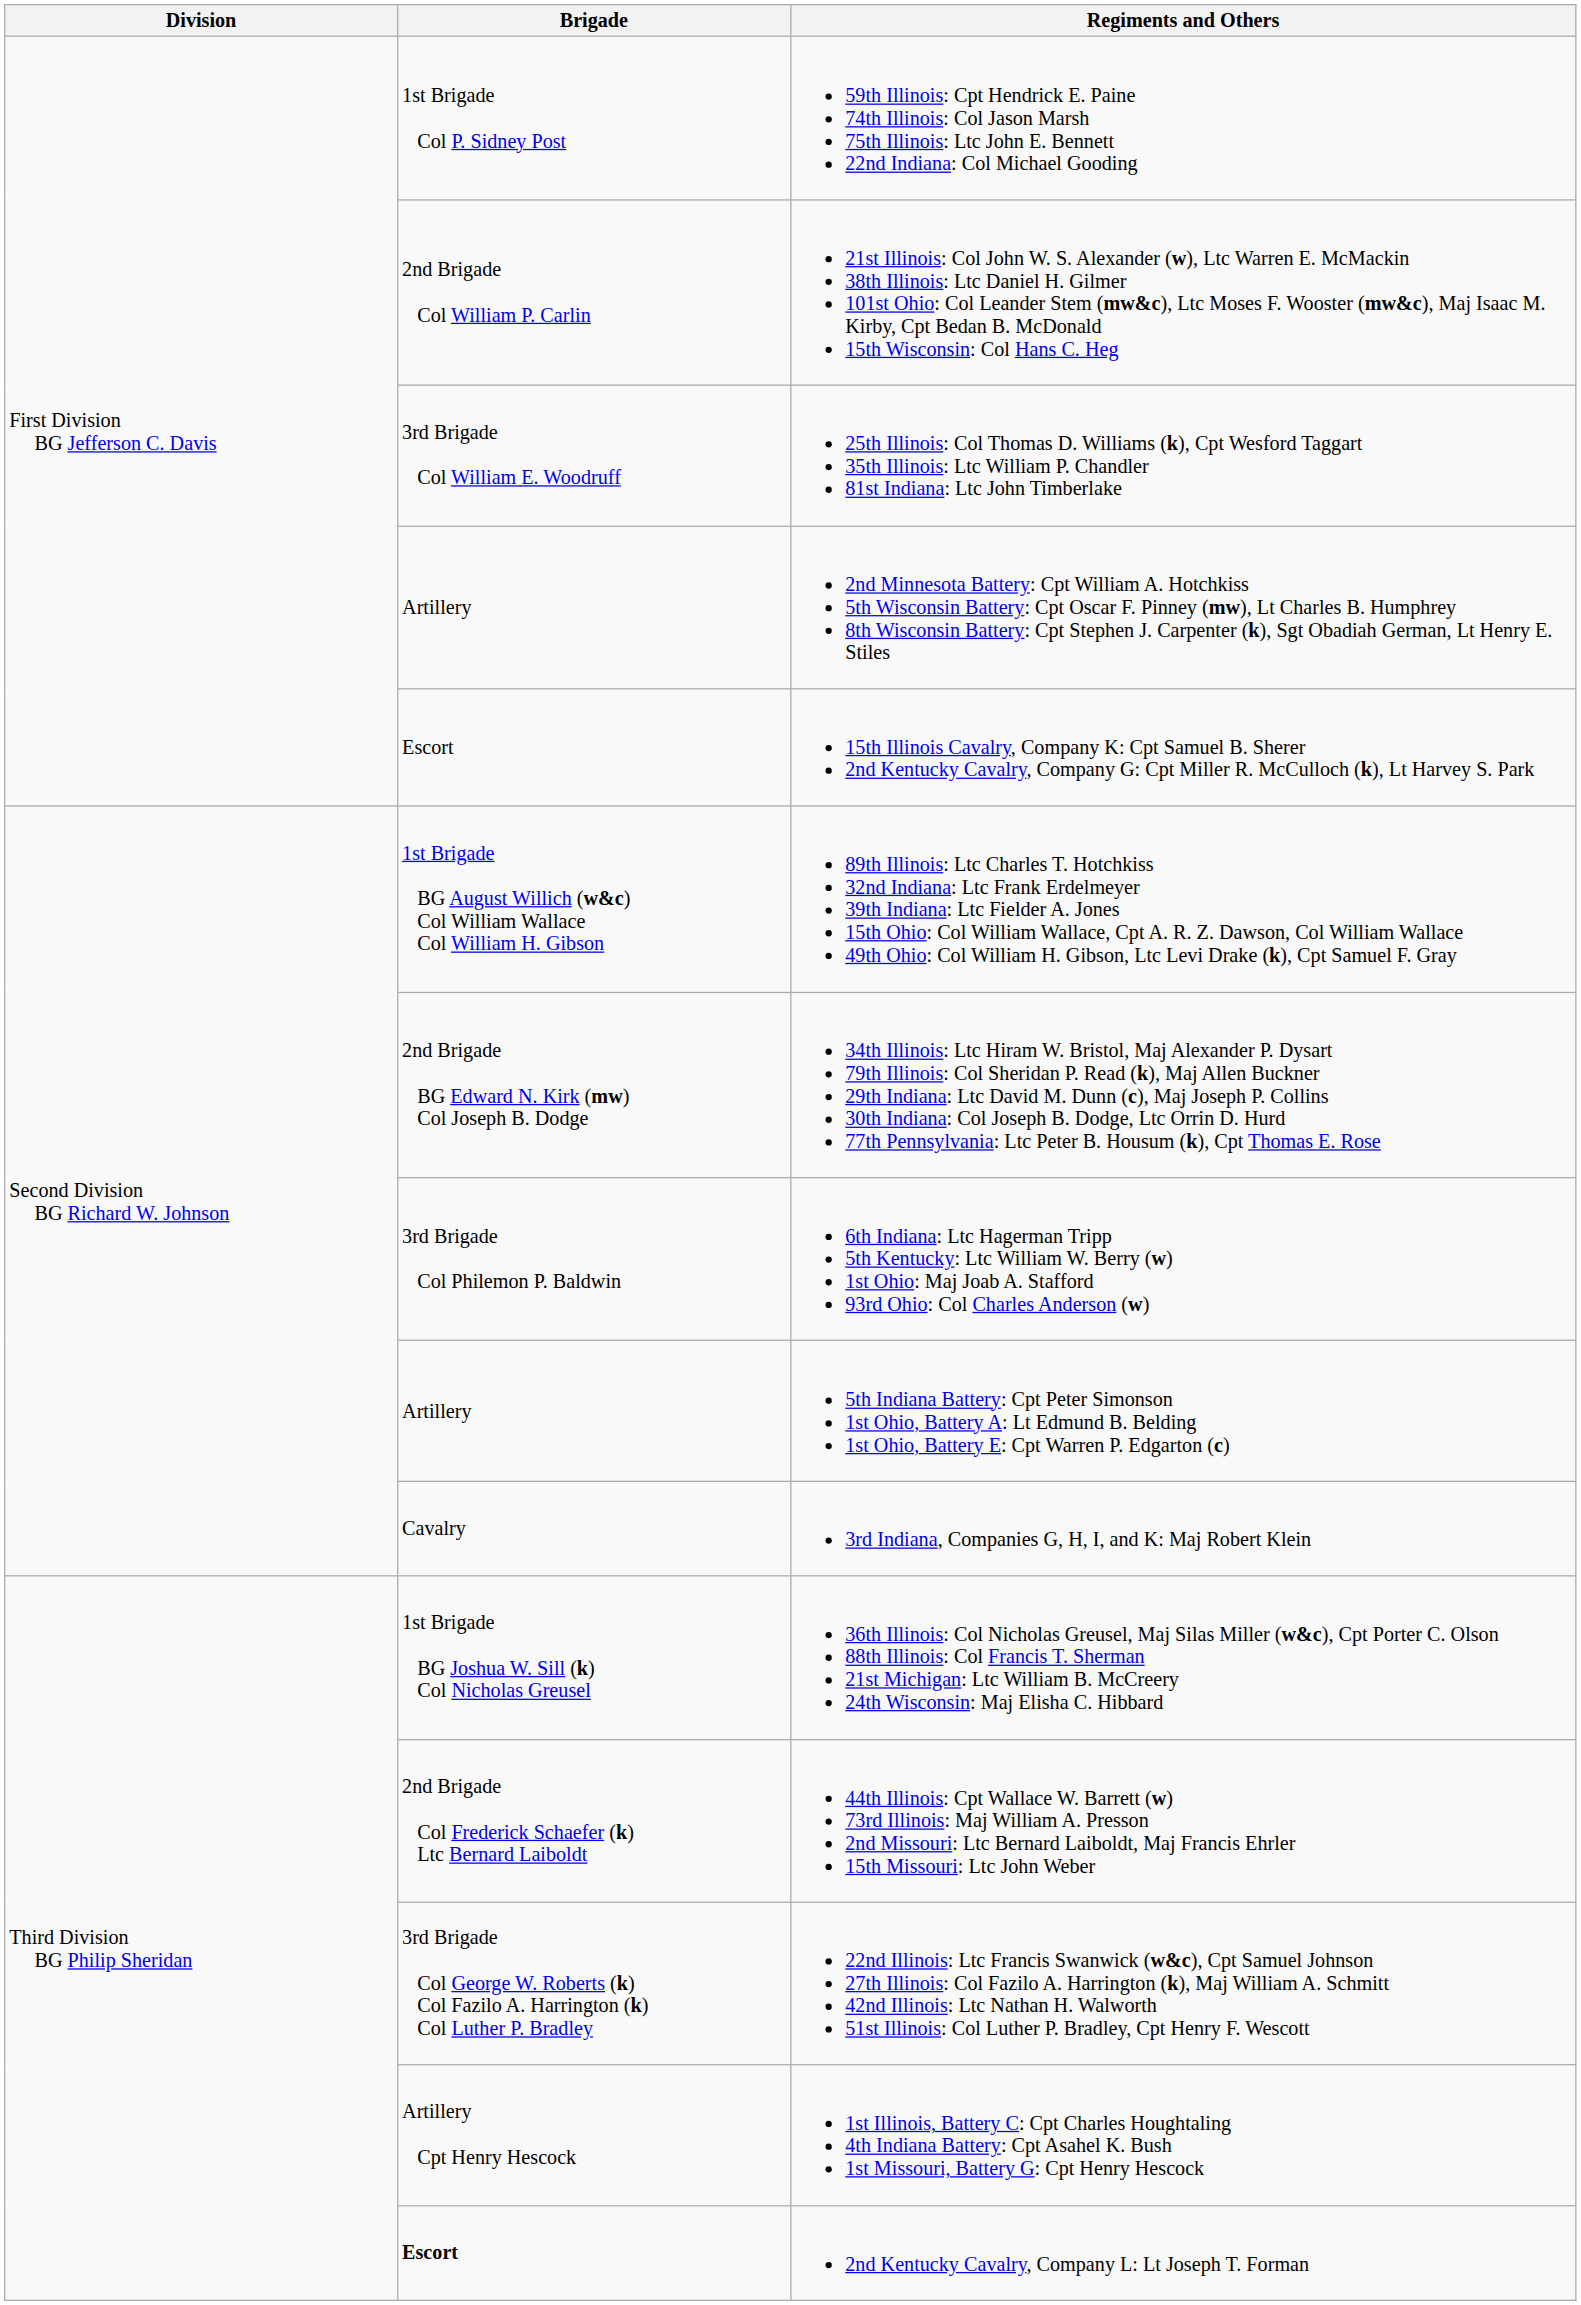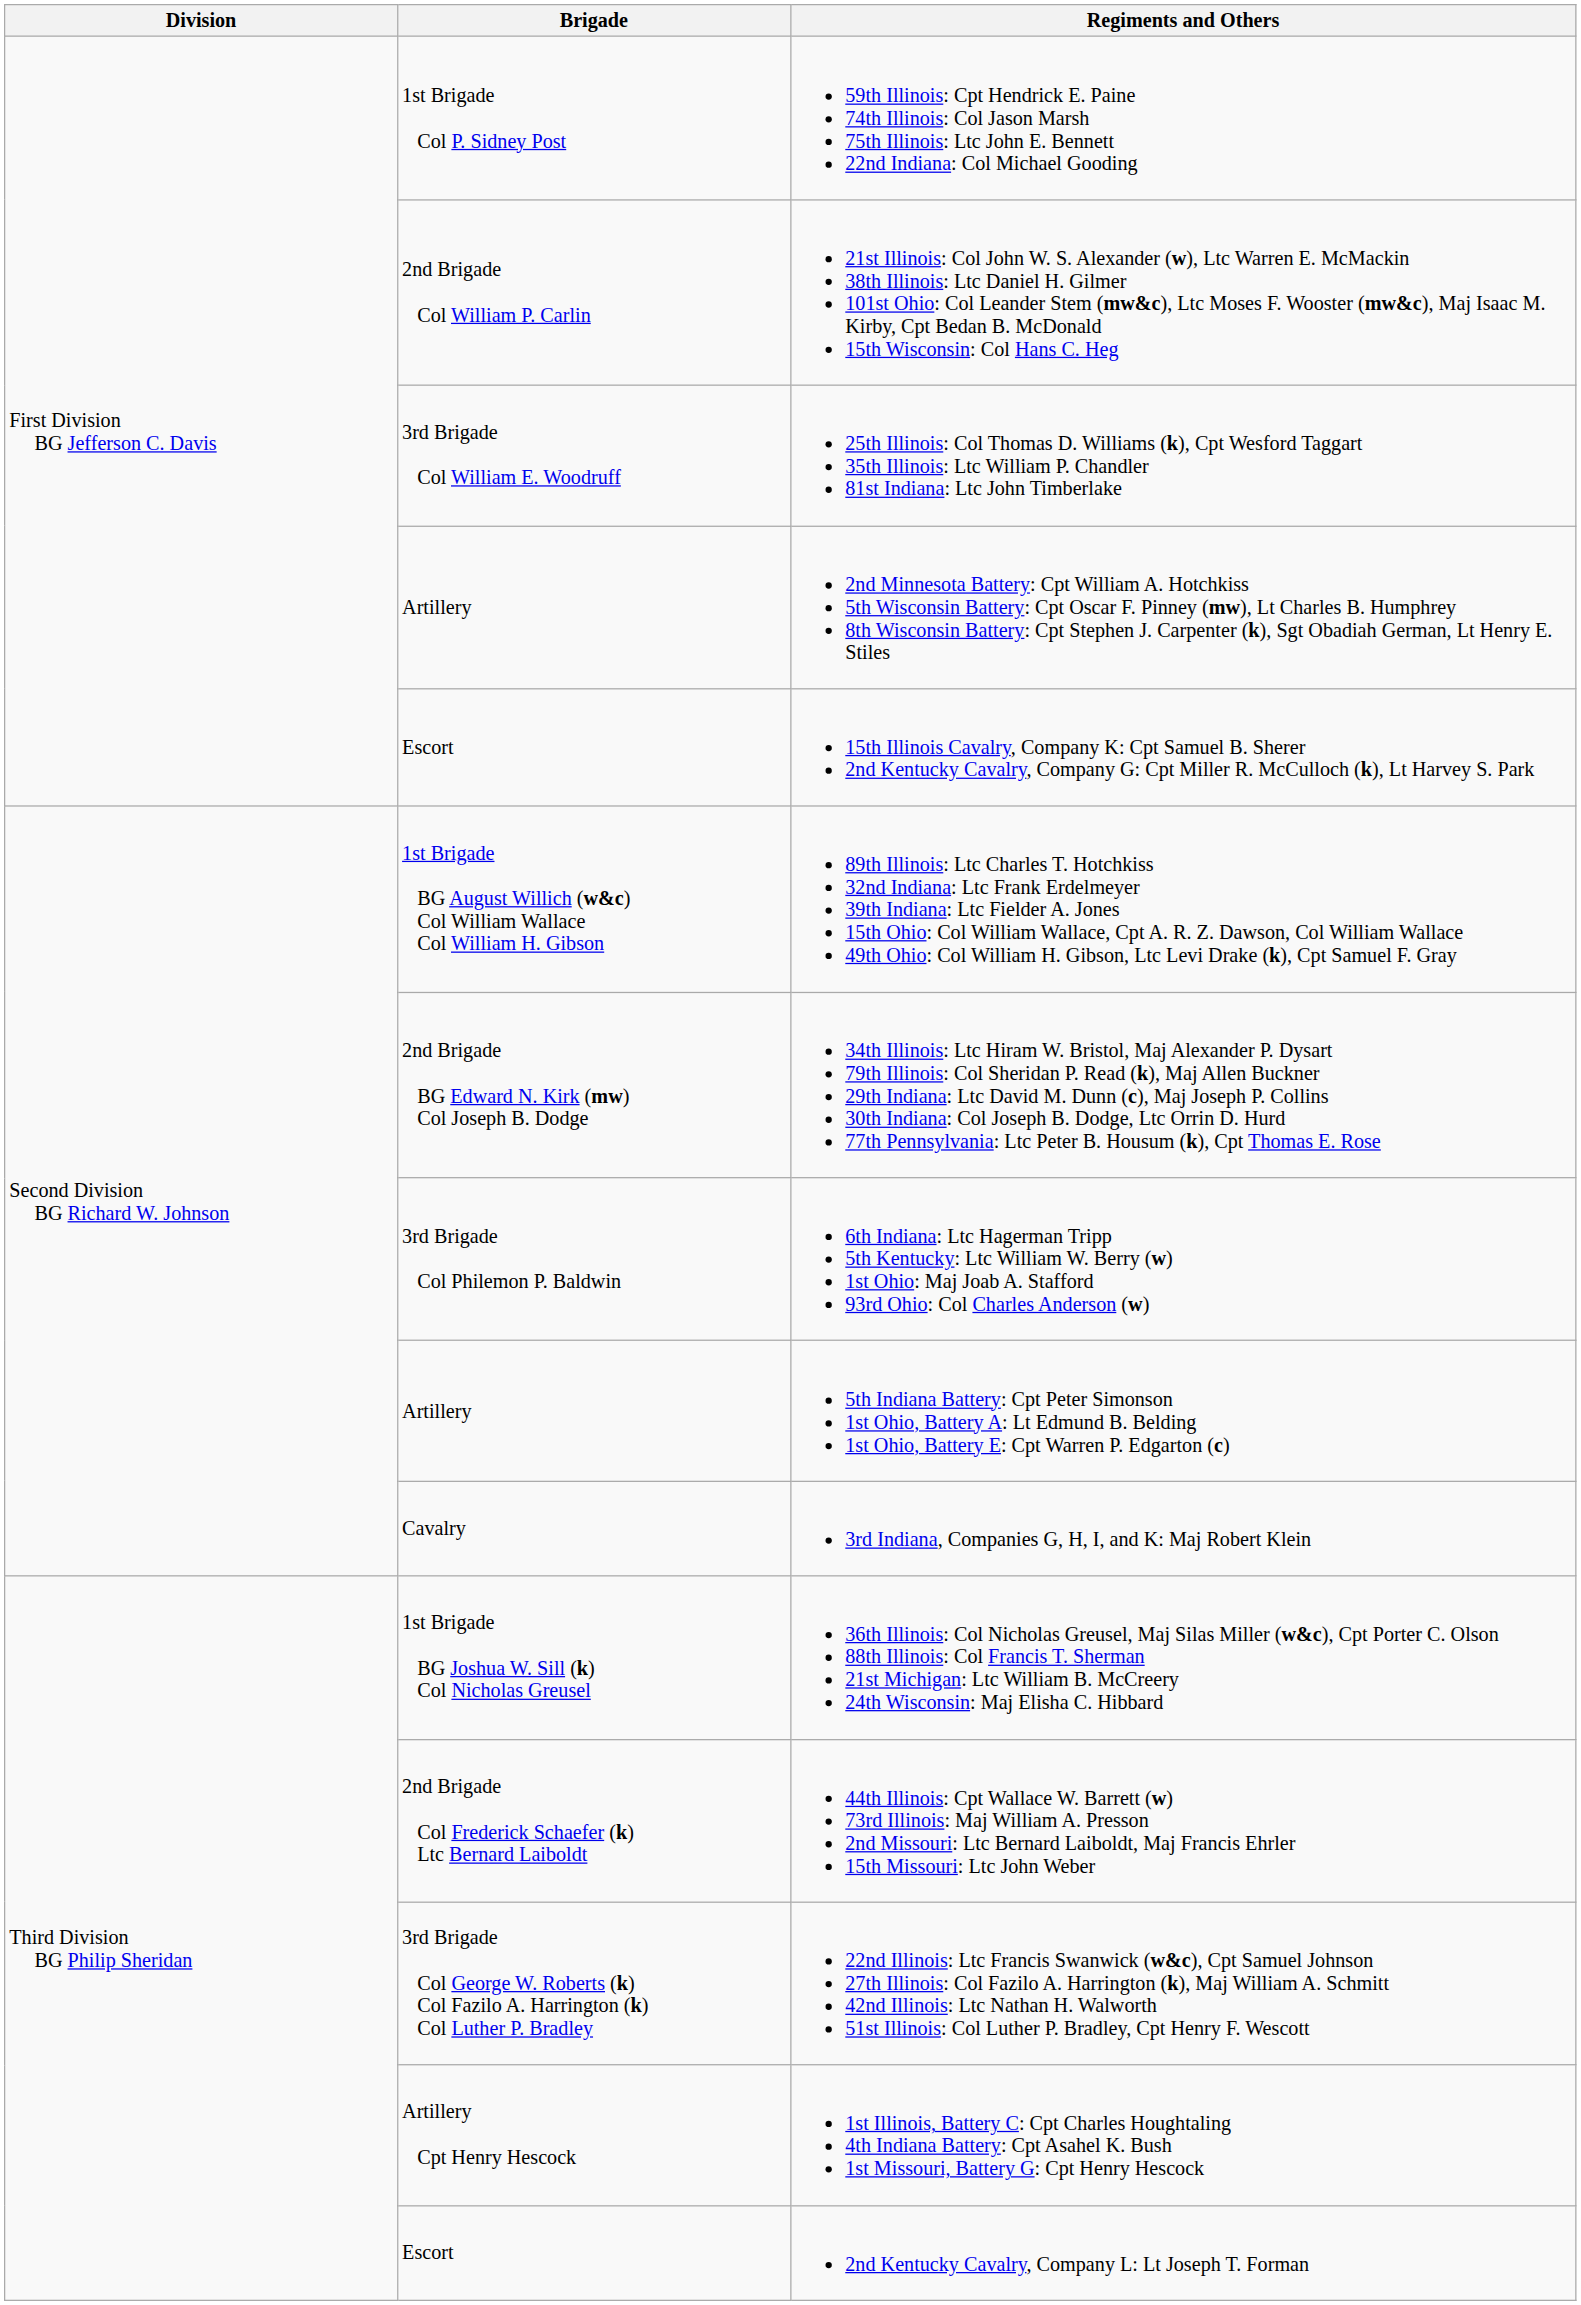(430, 2252) bold -> (428, 2252) normal
